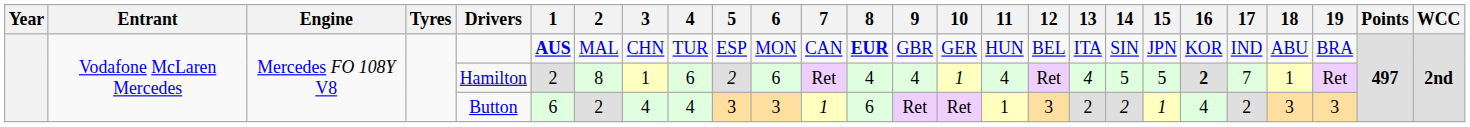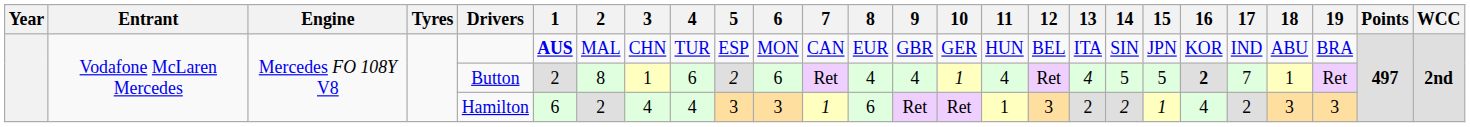(870, 48) bold -> (871, 48) normal
(493, 77) Hamilton -> (495, 77) Button
(493, 107) Button -> (495, 107) Hamilton
